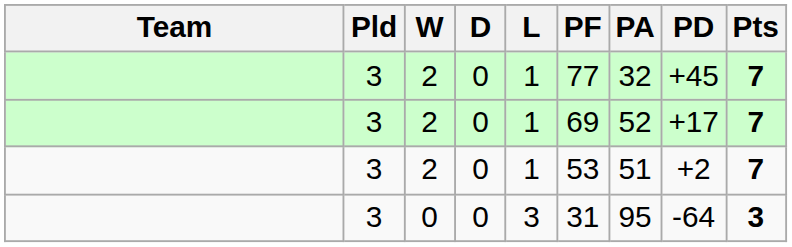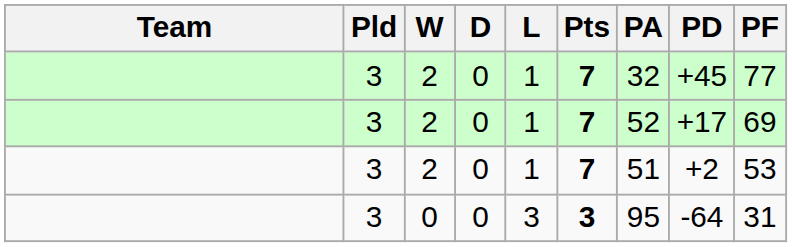columns swapped: (583, 28) <-> (756, 28)
